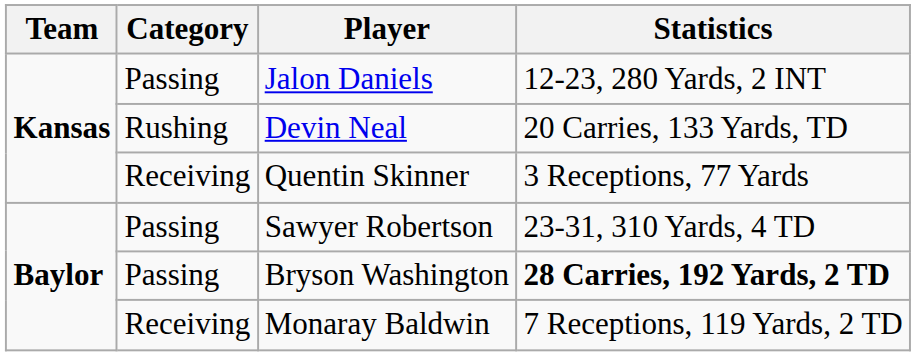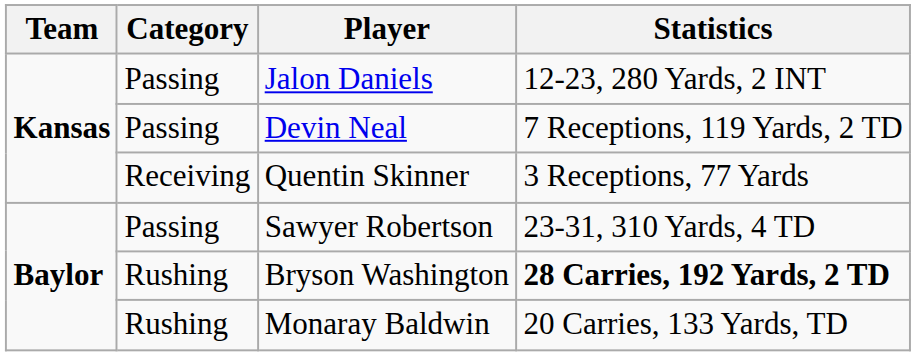(176, 127) Rushing -> (172, 127) Passing
(686, 127) 20 Carries, 133 Yards, TD -> (713, 127) 7 Receptions, 119 Yards, 2 TD
(172, 275) Passing -> (176, 275) Rushing
(187, 324) Receiving -> (176, 324) Rushing
(713, 324) 7 Receptions, 119 Yards, 2 TD -> (686, 324) 20 Carries, 133 Yards, TD
